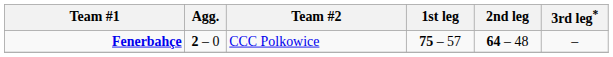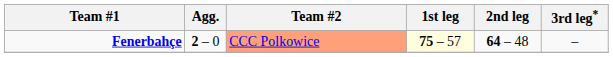(274, 41) no background -> (274, 41) lightsalmon background
(440, 41) no background -> (440, 41) lightyellow background
